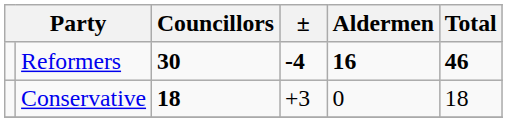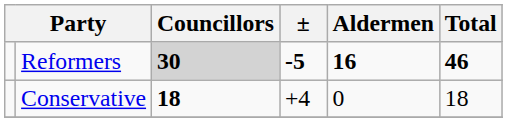(169, 60) no background -> (169, 60) lightgrey background
(295, 60) -4 -> (295, 60) -5
(298, 98) +3 -> (298, 98) +4
